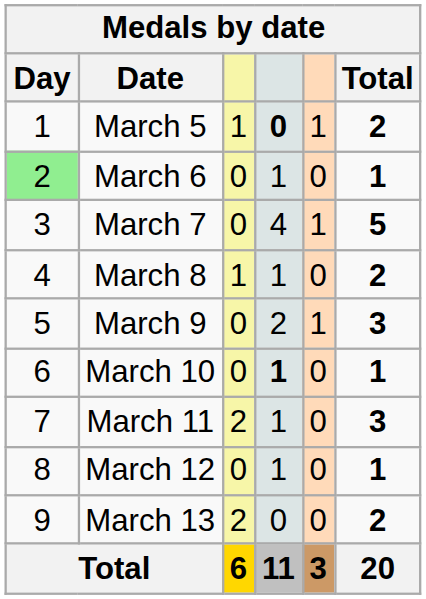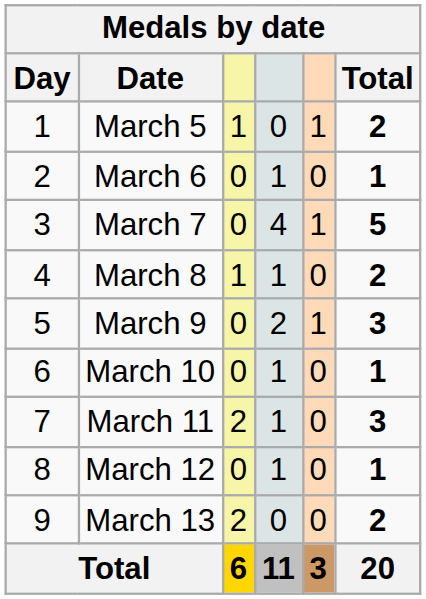(278, 127) bold -> (278, 127) normal
(42, 176) lightgreen background -> (42, 176) no background
(278, 372) bold -> (278, 372) normal
